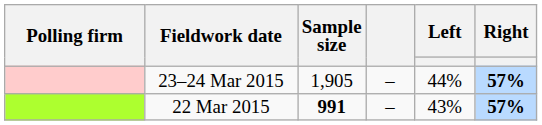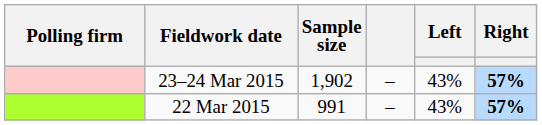(332, 80) 1,905 -> (332, 80) 1,902
(445, 80) 44% -> (445, 80) 43%
(332, 107) bold -> (332, 107) normal
